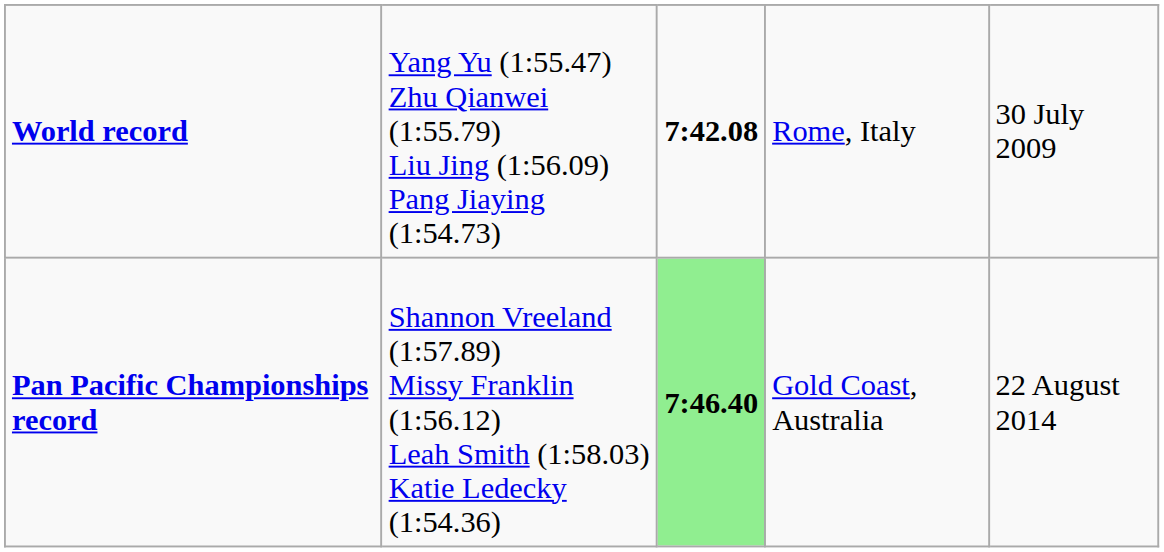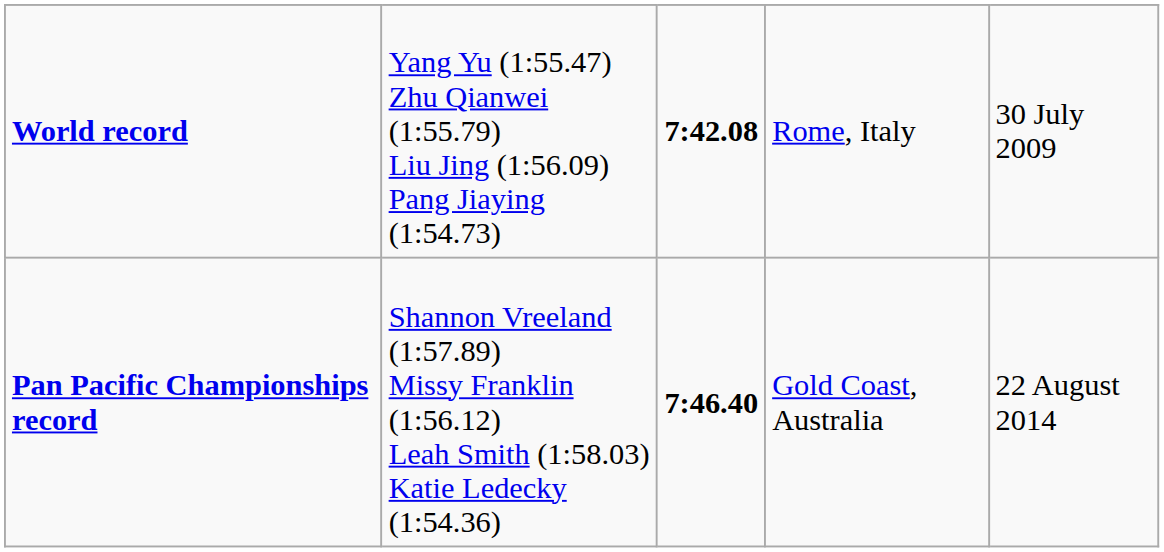(711, 401) lightgreen background -> (711, 401) no background
